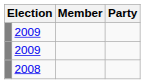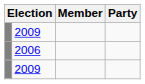(27, 50) 2009 -> (27, 50) 2006
(27, 69) 2008 -> (27, 69) 2009
